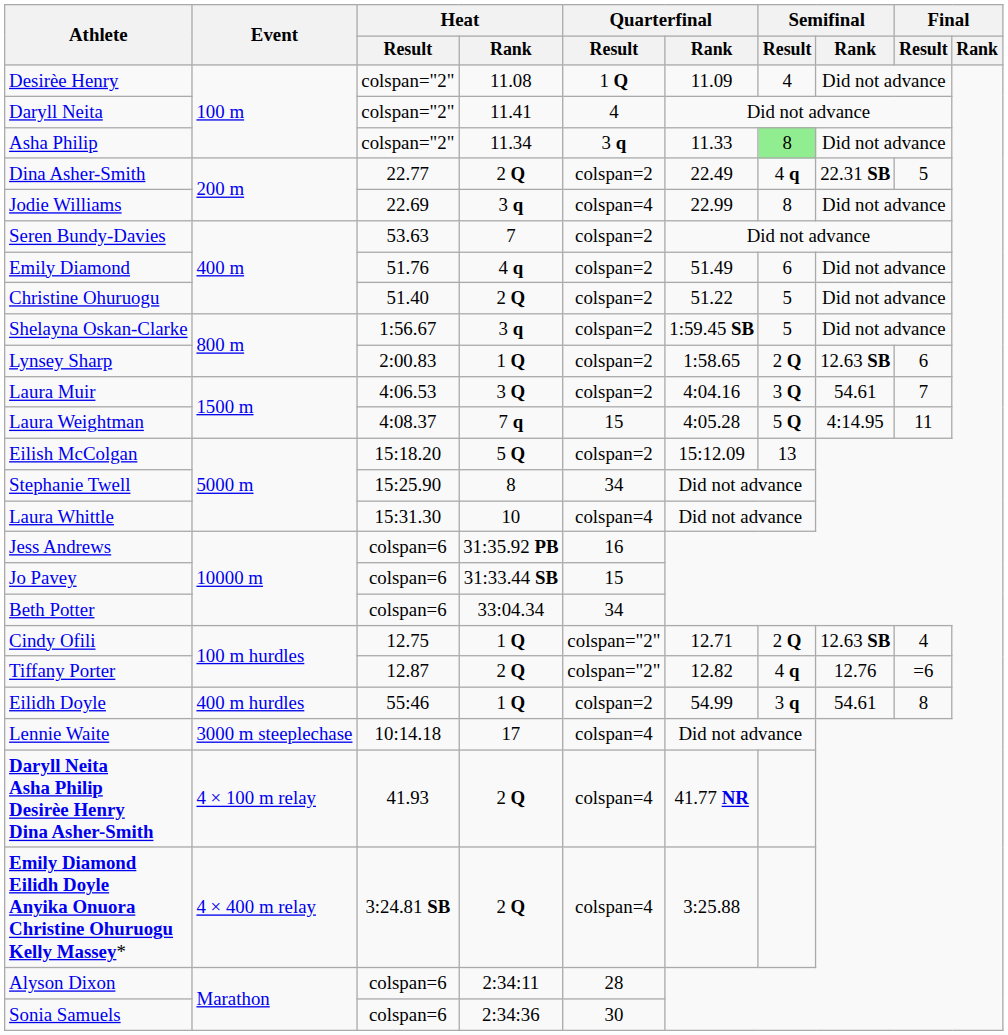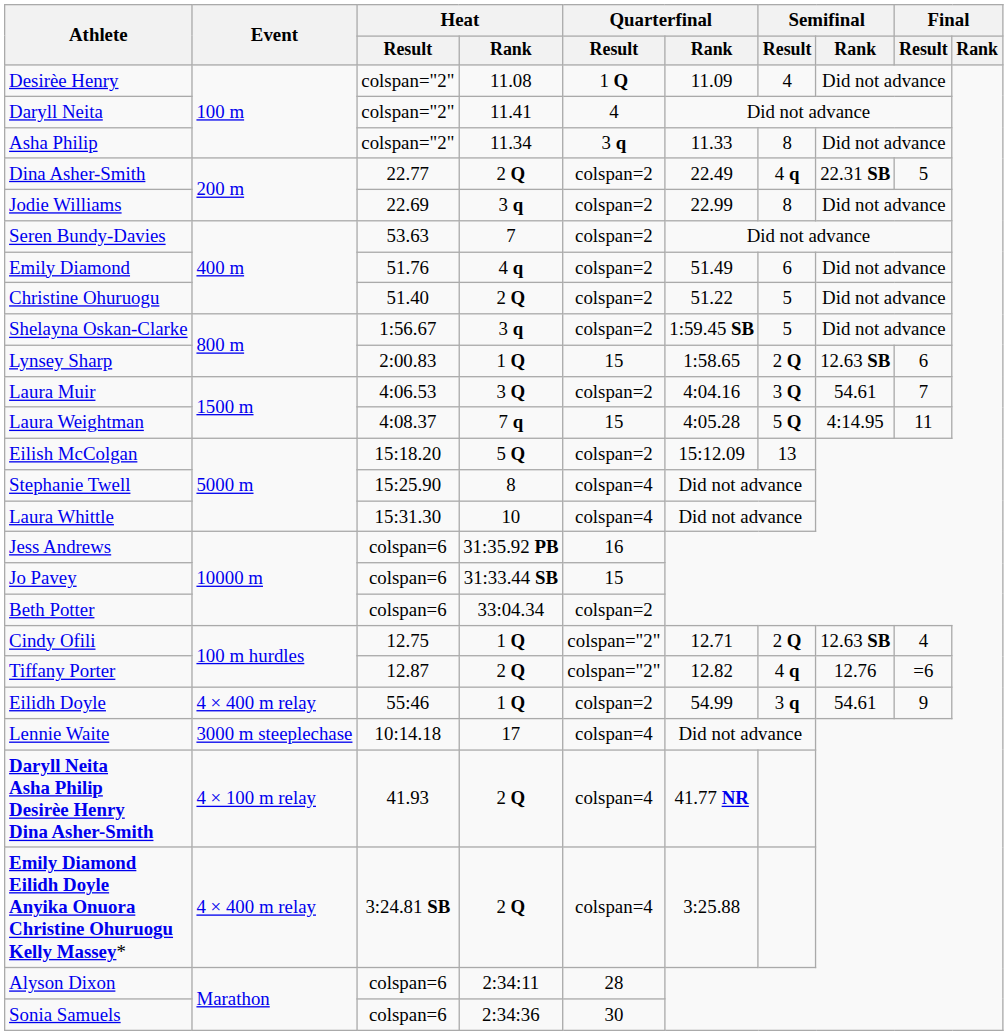(787, 143) lightgreen background -> (787, 143) no background
(614, 205) colspan=4 -> (614, 205) colspan=2
(614, 361) colspan=2 -> (614, 361) 15
(614, 485) 34 -> (614, 485) colspan=4
(614, 609) 34 -> (614, 609) colspan=2
(250, 703) 400 m hurdles -> (256, 703) 4 × 400 m relay
(923, 703) 8 -> (923, 703) 9
